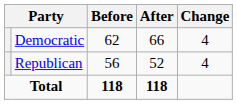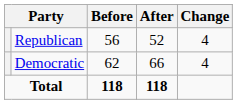rows swapped: (49, 39) <-> (49, 63)
